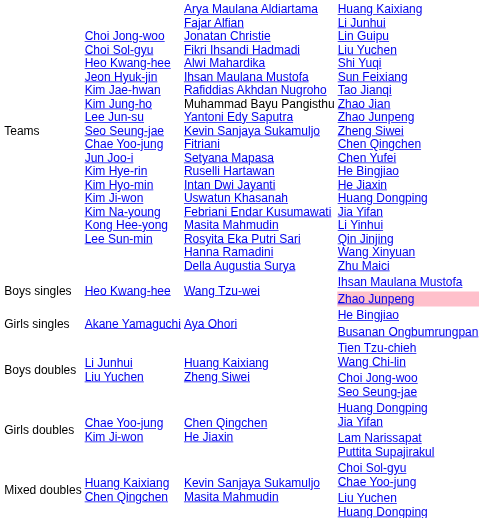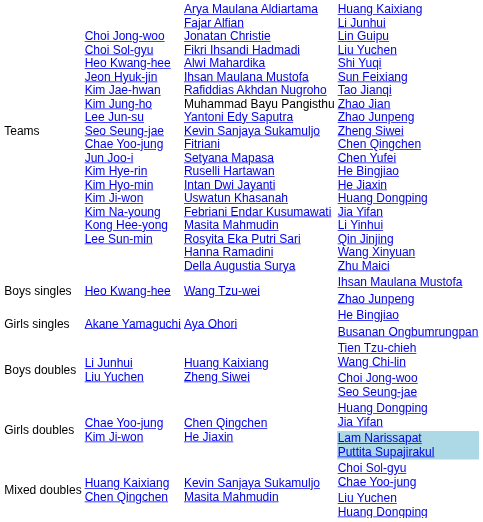(376, 299) pink background -> (376, 299) no background
(386, 445) no background -> (386, 445) lightblue background
